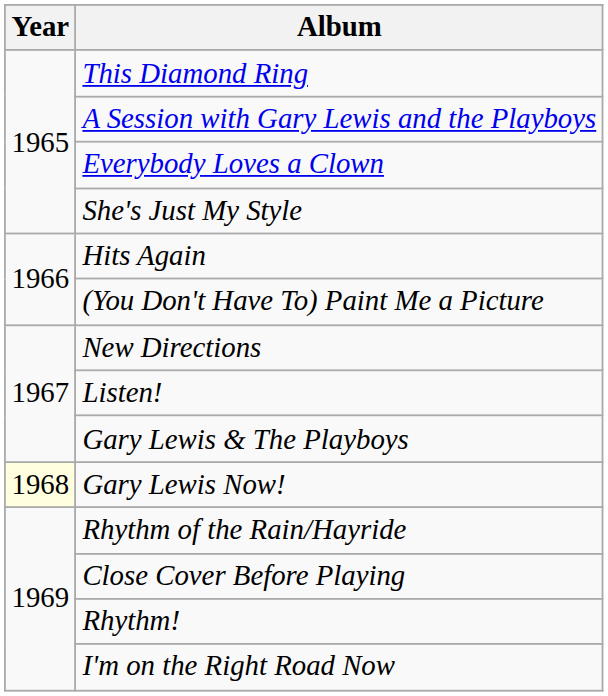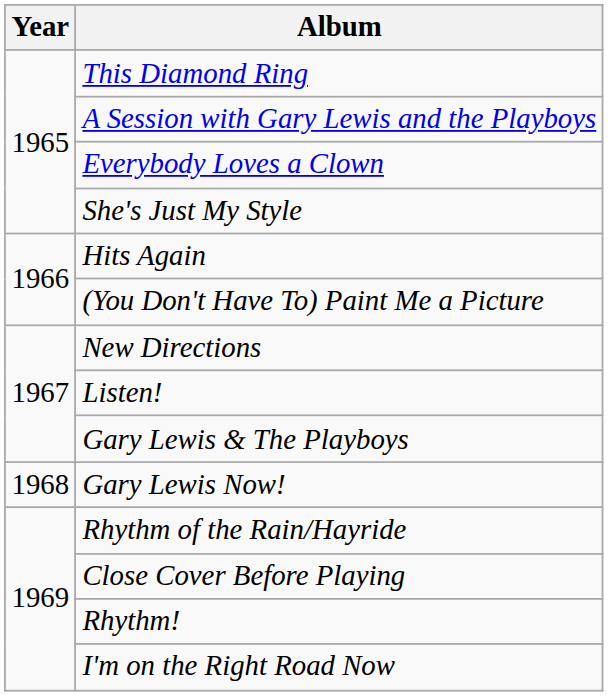(40, 484) lightyellow background -> (40, 484) no background
